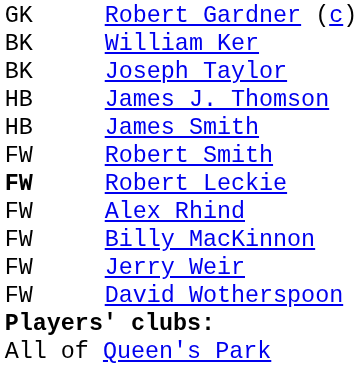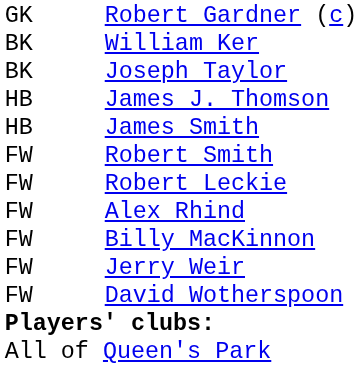(19, 184) bold -> (19, 184) normal
